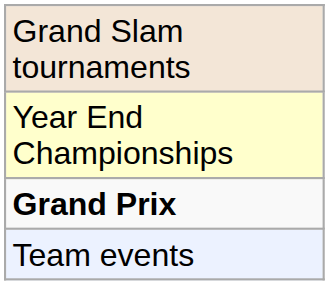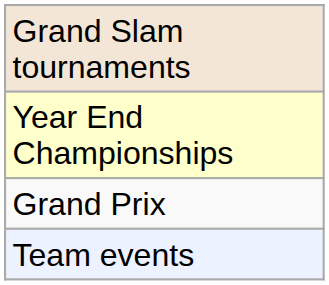(94, 204) bold -> (89, 204) normal
